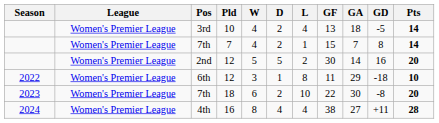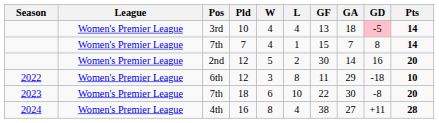- column: (280, 12)
(381, 28) no background -> (377, 28) pink background
